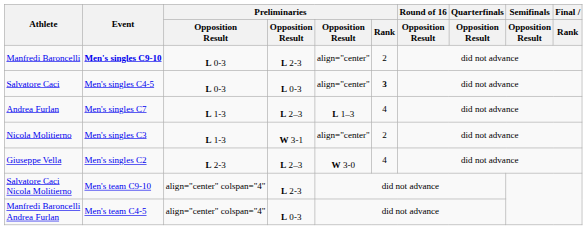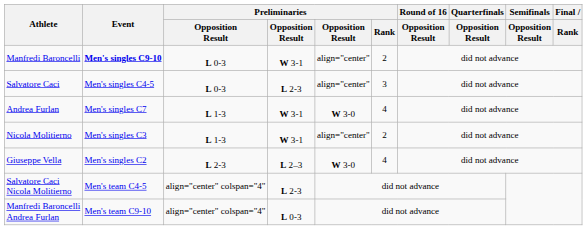(291, 63) L 2-3 -> (291, 63) W 3-1
(291, 89) L 0-3 -> (291, 89) L 2-3
(385, 84) bold -> (385, 84) normal
(291, 115) L 2–3 -> (291, 115) W 3-1
(343, 115) L 1–3 -> (343, 115) W 3-0
(118, 186) Men's team C9-10 -> (115, 186) Men's team C4-5
(115, 212) Men's team C4-5 -> (118, 212) Men's team C9-10
